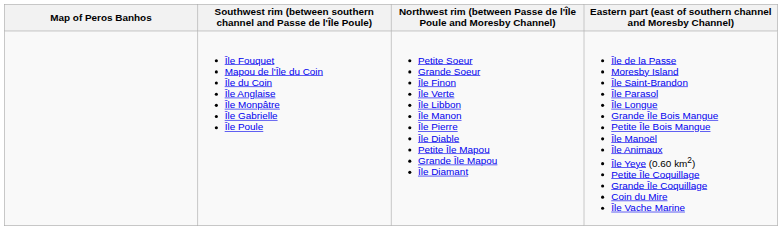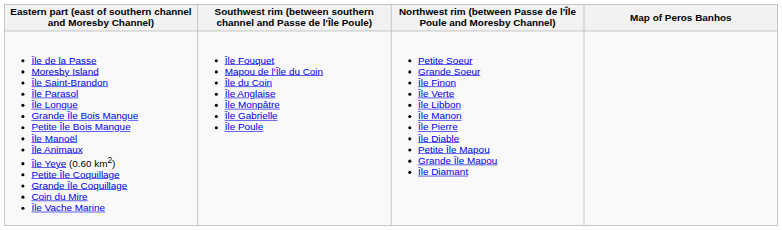columns swapped: (101, 17) <-> (681, 17)
